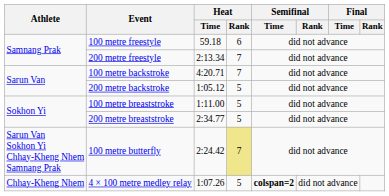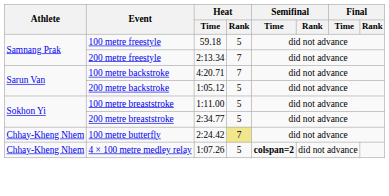(239, 42) 6 -> (239, 42) 5
(45, 151) Sarun Van Sokhon Yi Chhay-Kheng Nhem Samnang Prak -> (45, 135) Chhay-Kheng Nhem
